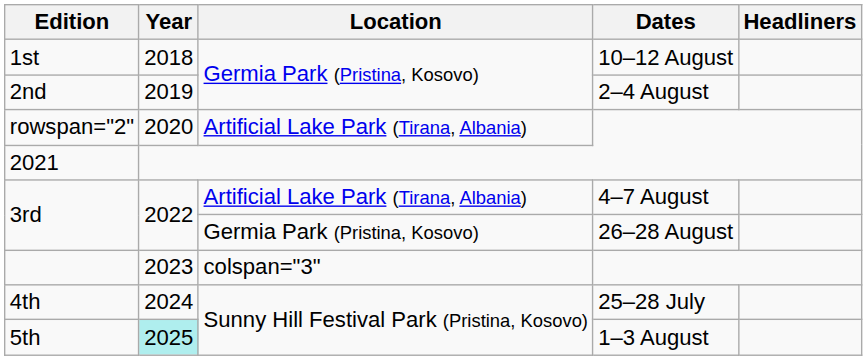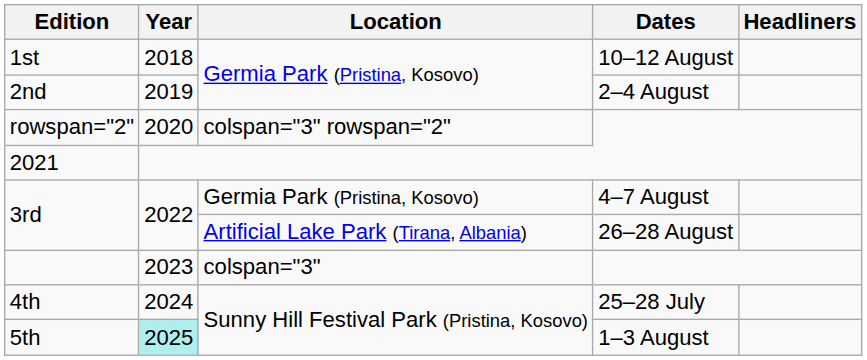(365, 127) Artificial Lake Park (Tirana, Albania) -> (327, 127) colspan="3" rowspan="2"
(365, 197) Artificial Lake Park (Tirana, Albania) -> (341, 197) Germia Park (Pristina, Kosovo)
(341, 232) Germia Park (Pristina, Kosovo) -> (365, 232) Artificial Lake Park (Tirana, Albania)
